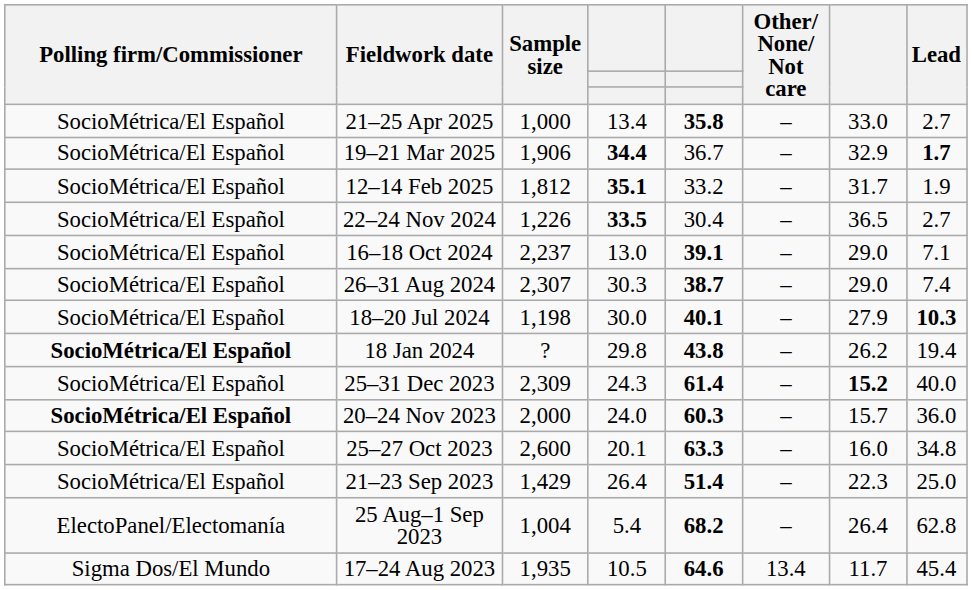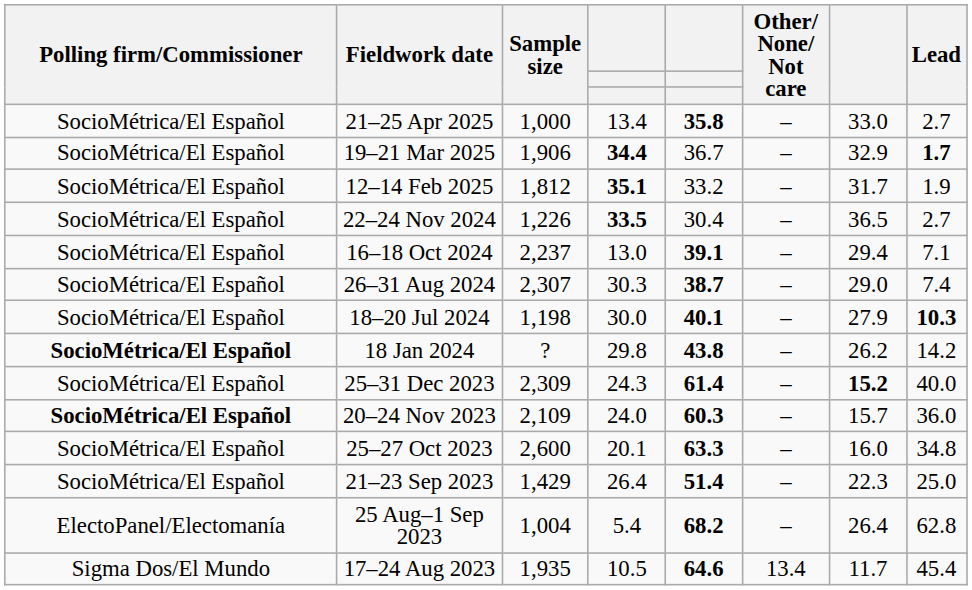(868, 252) 29.0 -> (868, 252) 29.4
(936, 350) 19.4 -> (936, 350) 14.2
(545, 416) 2,000 -> (545, 416) 2,109
